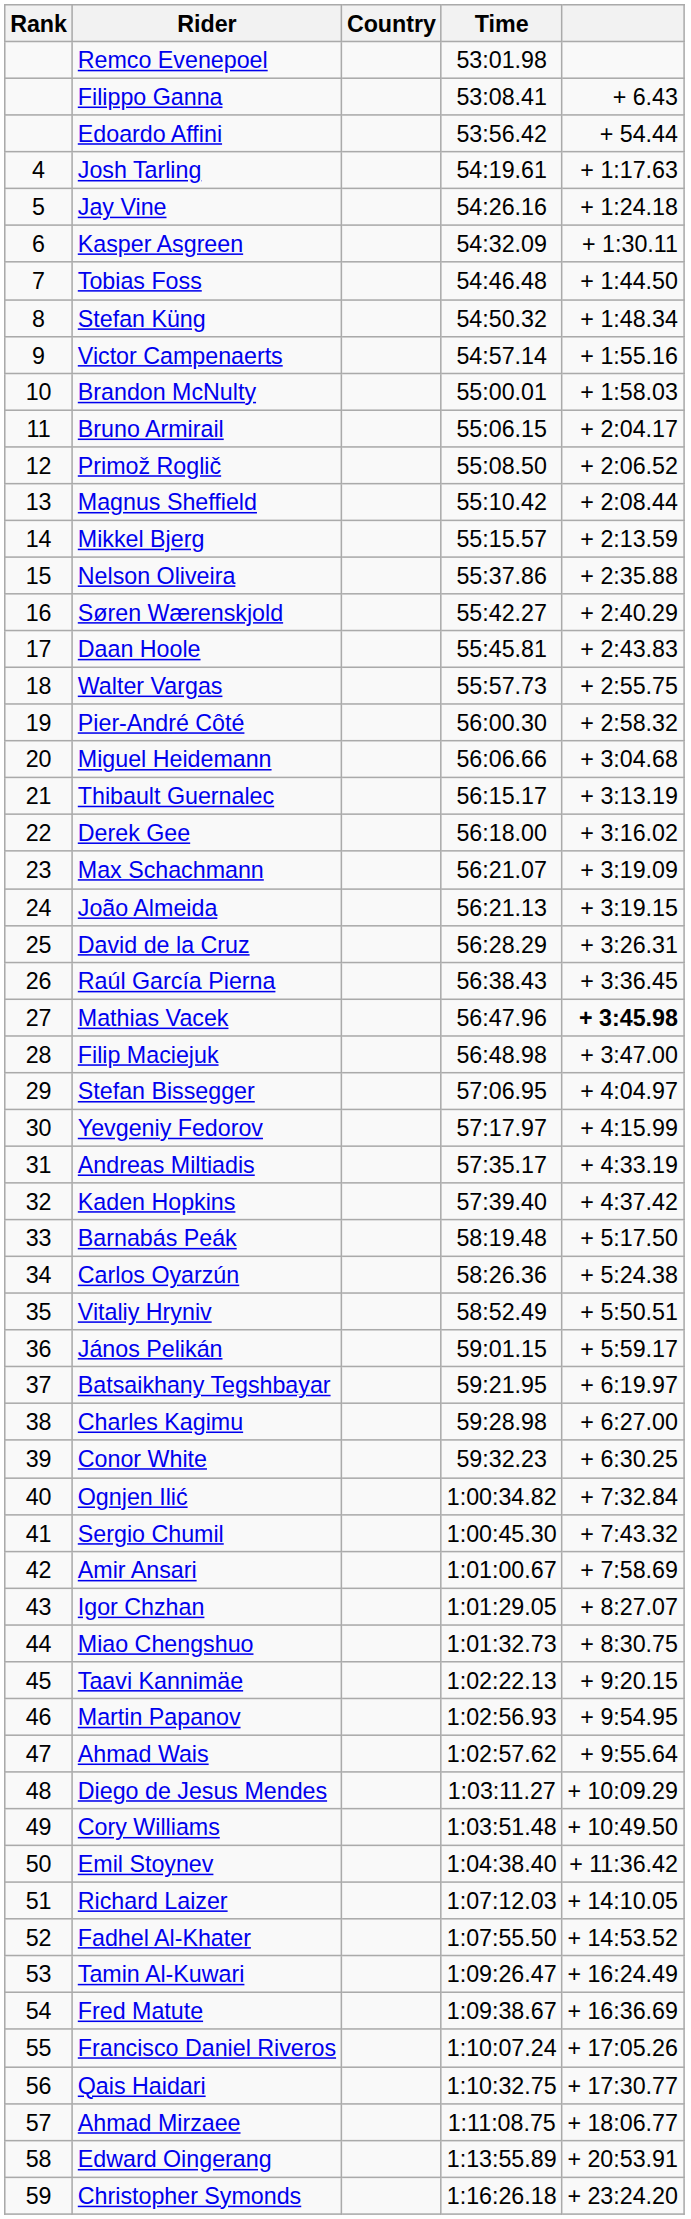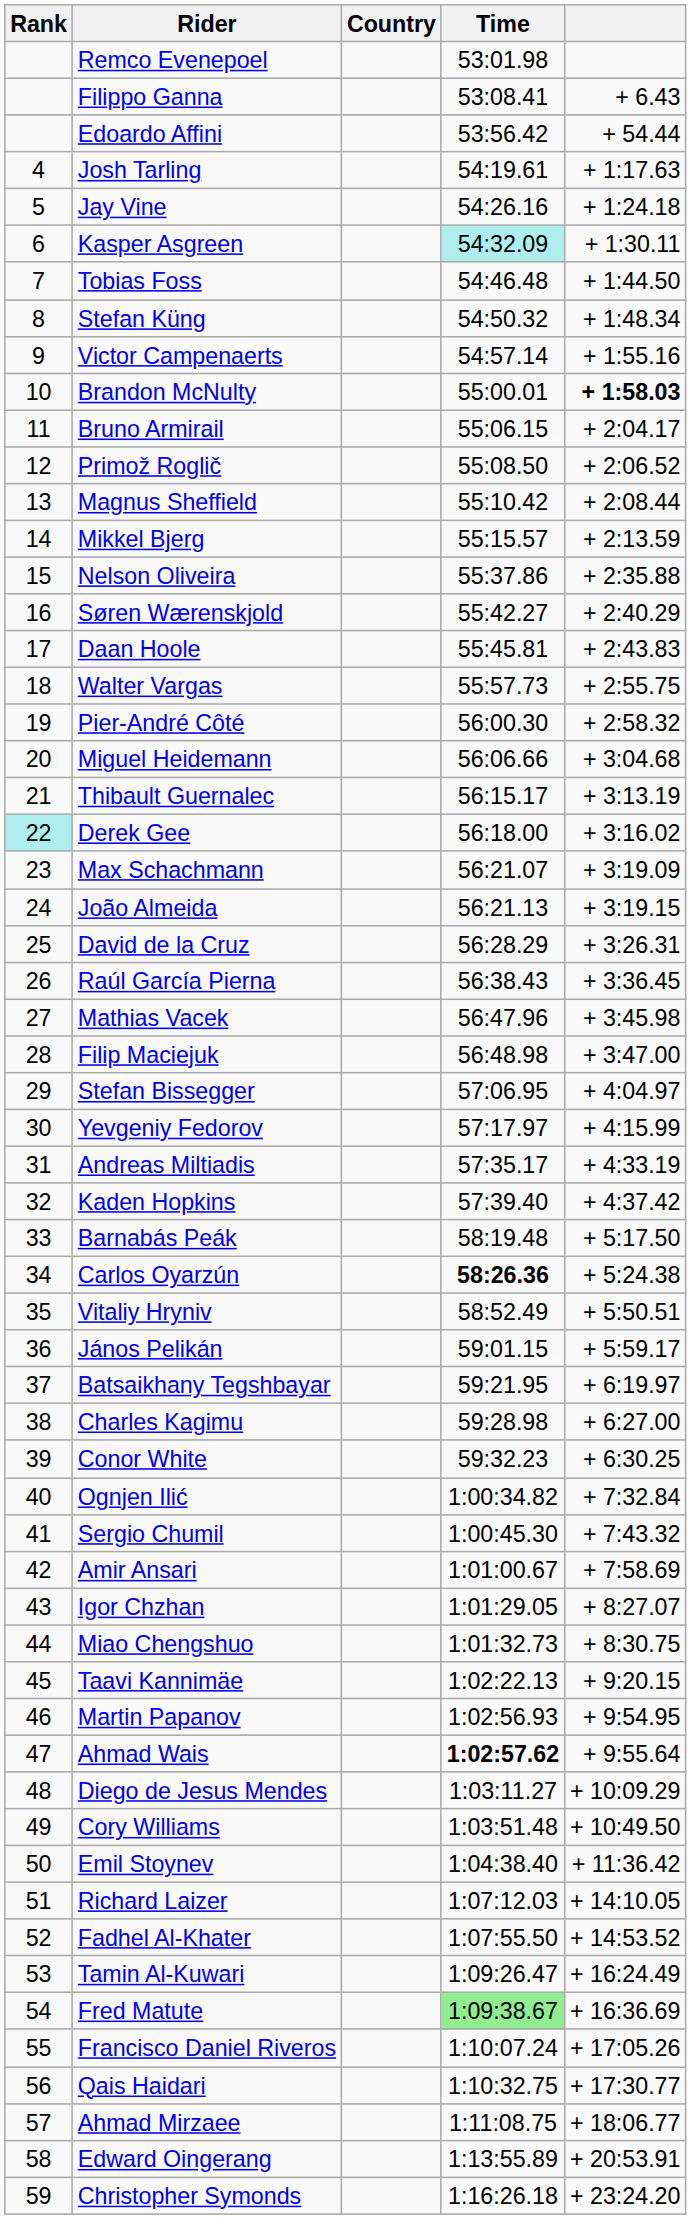(502, 244) no background -> (503, 244) paleturquoise background
(629, 392) normal -> (631, 392) bold
(39, 833) no background -> (39, 833) paleturquoise background
(628, 1017) bold -> (632, 1017) normal
(502, 1275) normal -> (503, 1275) bold
(502, 1754) normal -> (503, 1754) bold
(502, 2011) no background -> (503, 2011) lightgreen background
